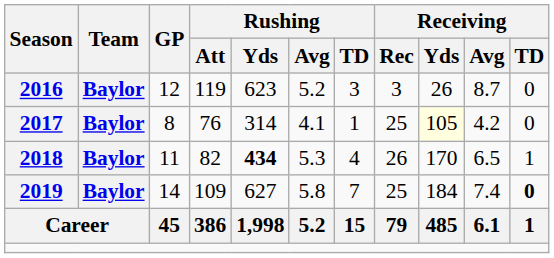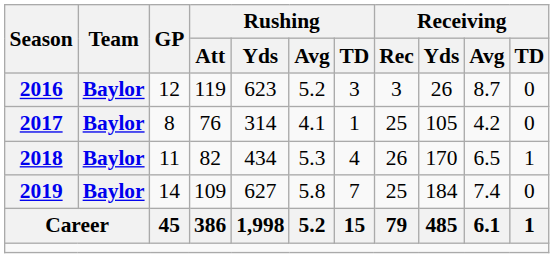(441, 123) lightyellow background -> (441, 123) no background
(260, 157) bold -> (260, 157) normal
(529, 191) bold -> (529, 191) normal
